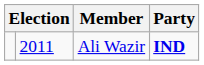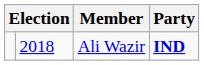(37, 45) 2011 -> (37, 45) 2018
